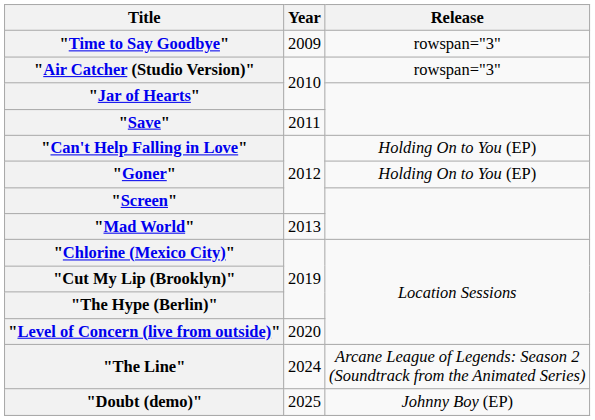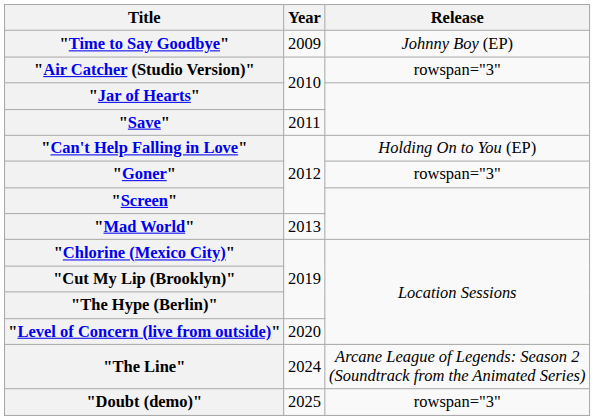(457, 43) rowspan="3" -> (457, 43) Johnny Boy (EP)
(457, 174) Holding On to You (EP) -> (457, 174) rowspan="3"
(457, 402) Johnny Boy (EP) -> (457, 402) rowspan="3"
